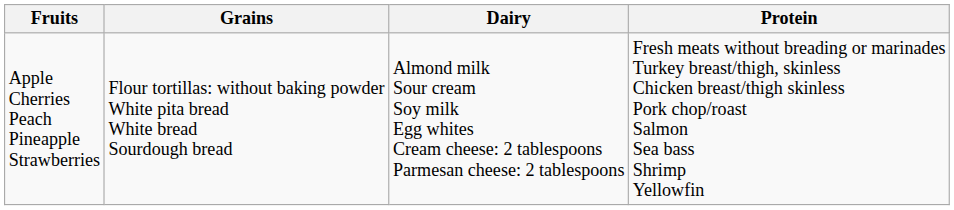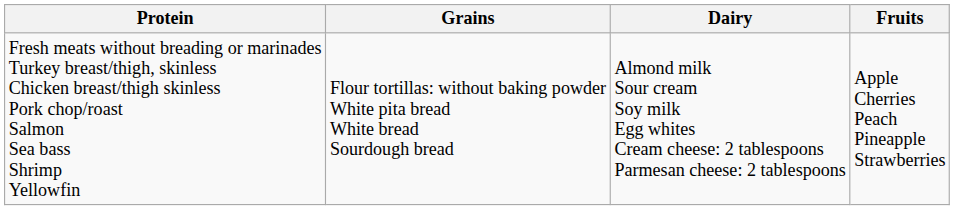columns swapped: (789, 18) <-> (54, 18)
